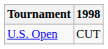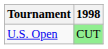(88, 34) no background -> (88, 34) lightgreen background
